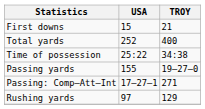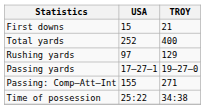rows swapped: (40, 97) <-> (54, 55)
(129, 69) 155 -> (139, 69) 17–27–1
(139, 83) 17–27–1 -> (129, 83) 155
